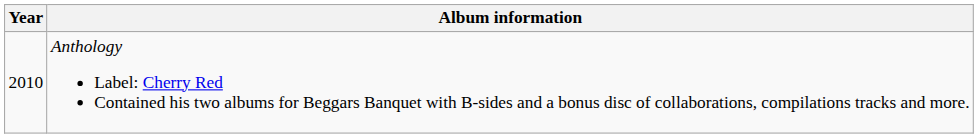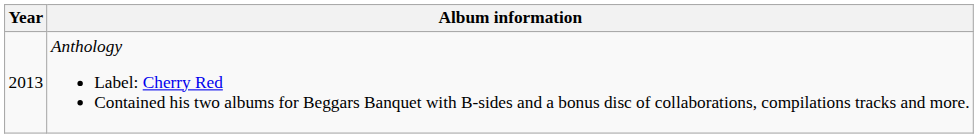(26, 82) 2010 -> (26, 82) 2013
